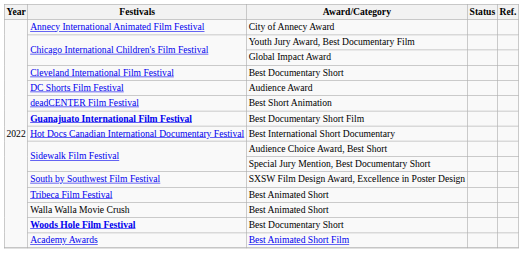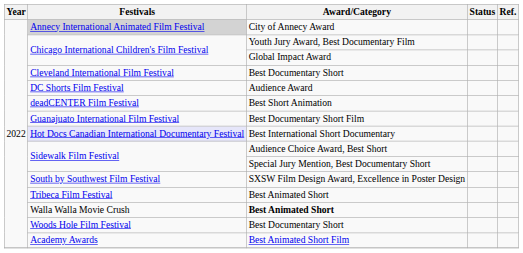(117, 27) no background -> (117, 27) lightgrey background
(111, 118) bold -> (105, 118) normal
(137, 133) no background -> (137, 133) lavender background
(289, 210) normal -> (291, 210) bold
(83, 225) bold -> (81, 225) normal
